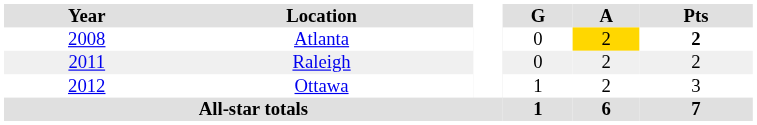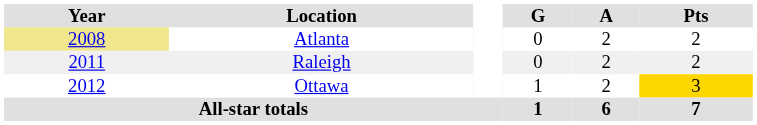(87, 39) no background -> (87, 39) khaki background
(606, 39) gold background -> (606, 39) no background
(696, 39) bold -> (696, 39) normal
(696, 85) no background -> (696, 85) gold background
